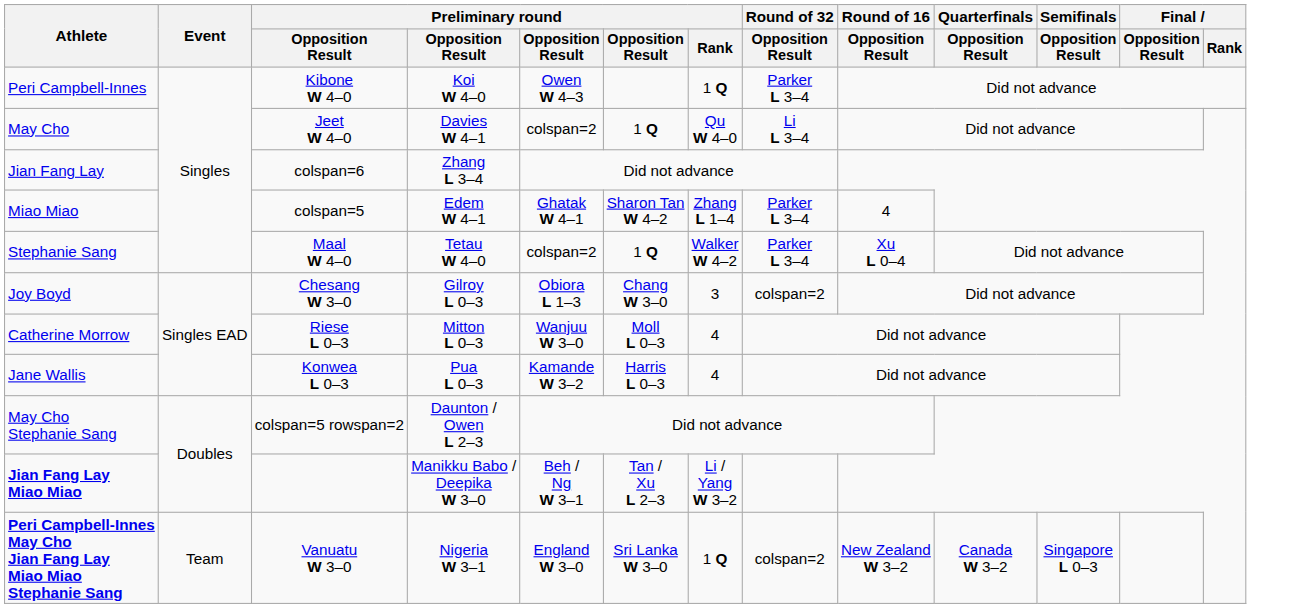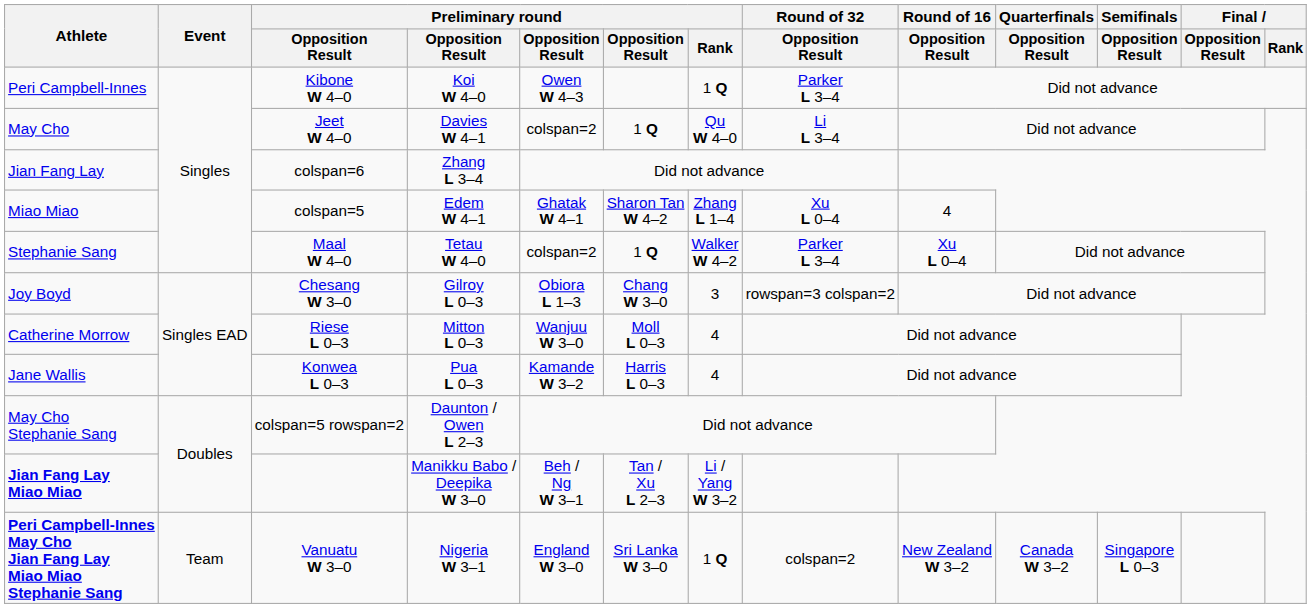(790, 211) Parker L 3–4 -> (820, 211) Xu L 0–4
(790, 294) colspan=2 -> (820, 294) rowspan=3 colspan=2
